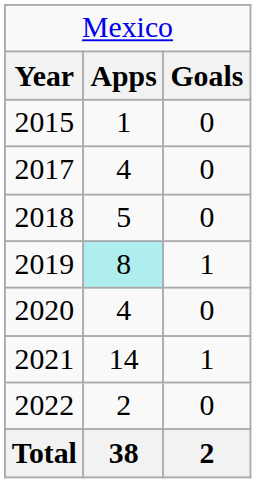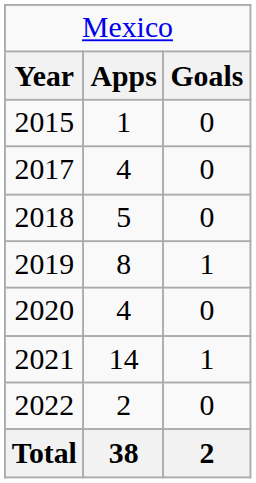(124, 264) paleturquoise background -> (124, 264) no background
